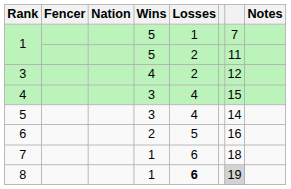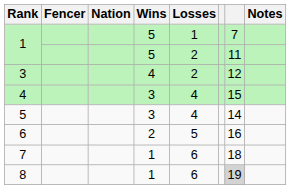(194, 174) bold -> (194, 174) normal
